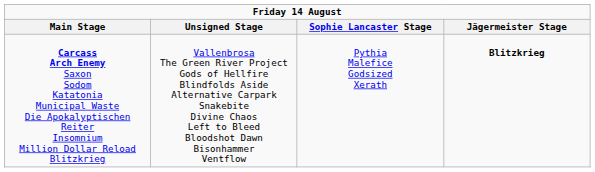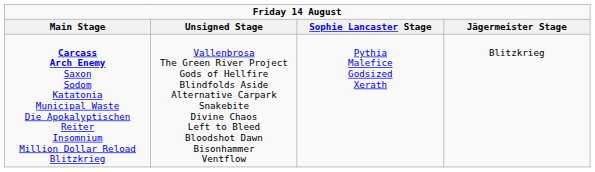(517, 53) bold -> (517, 53) normal
